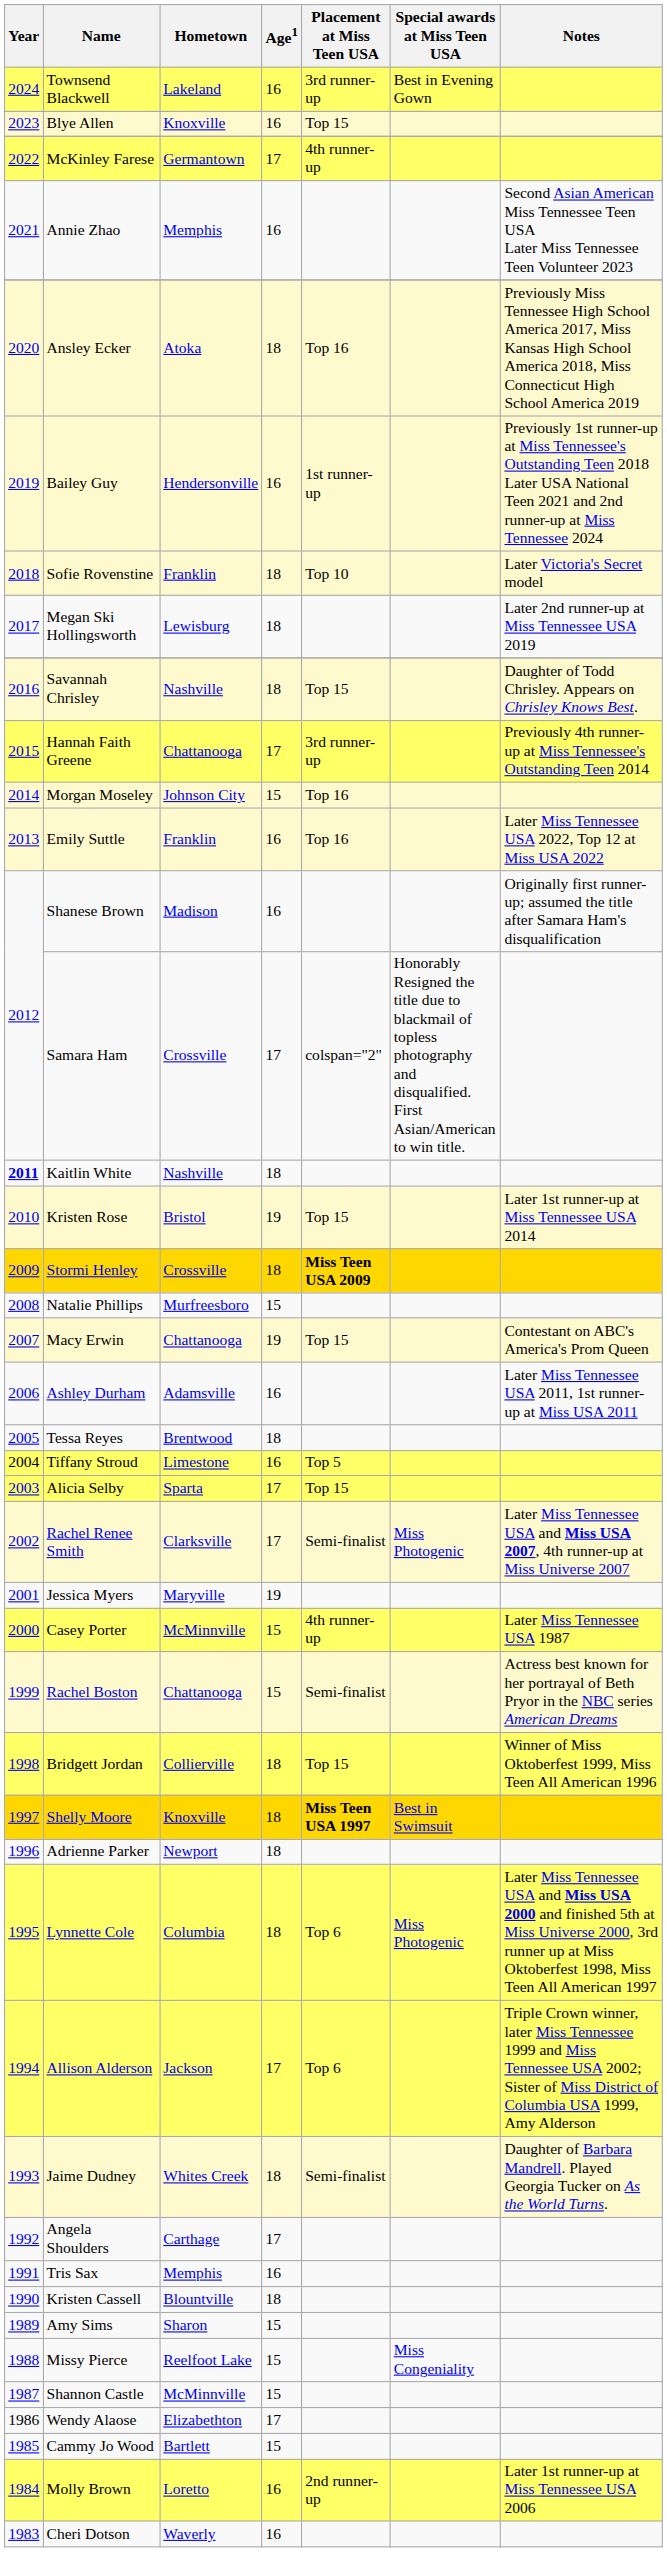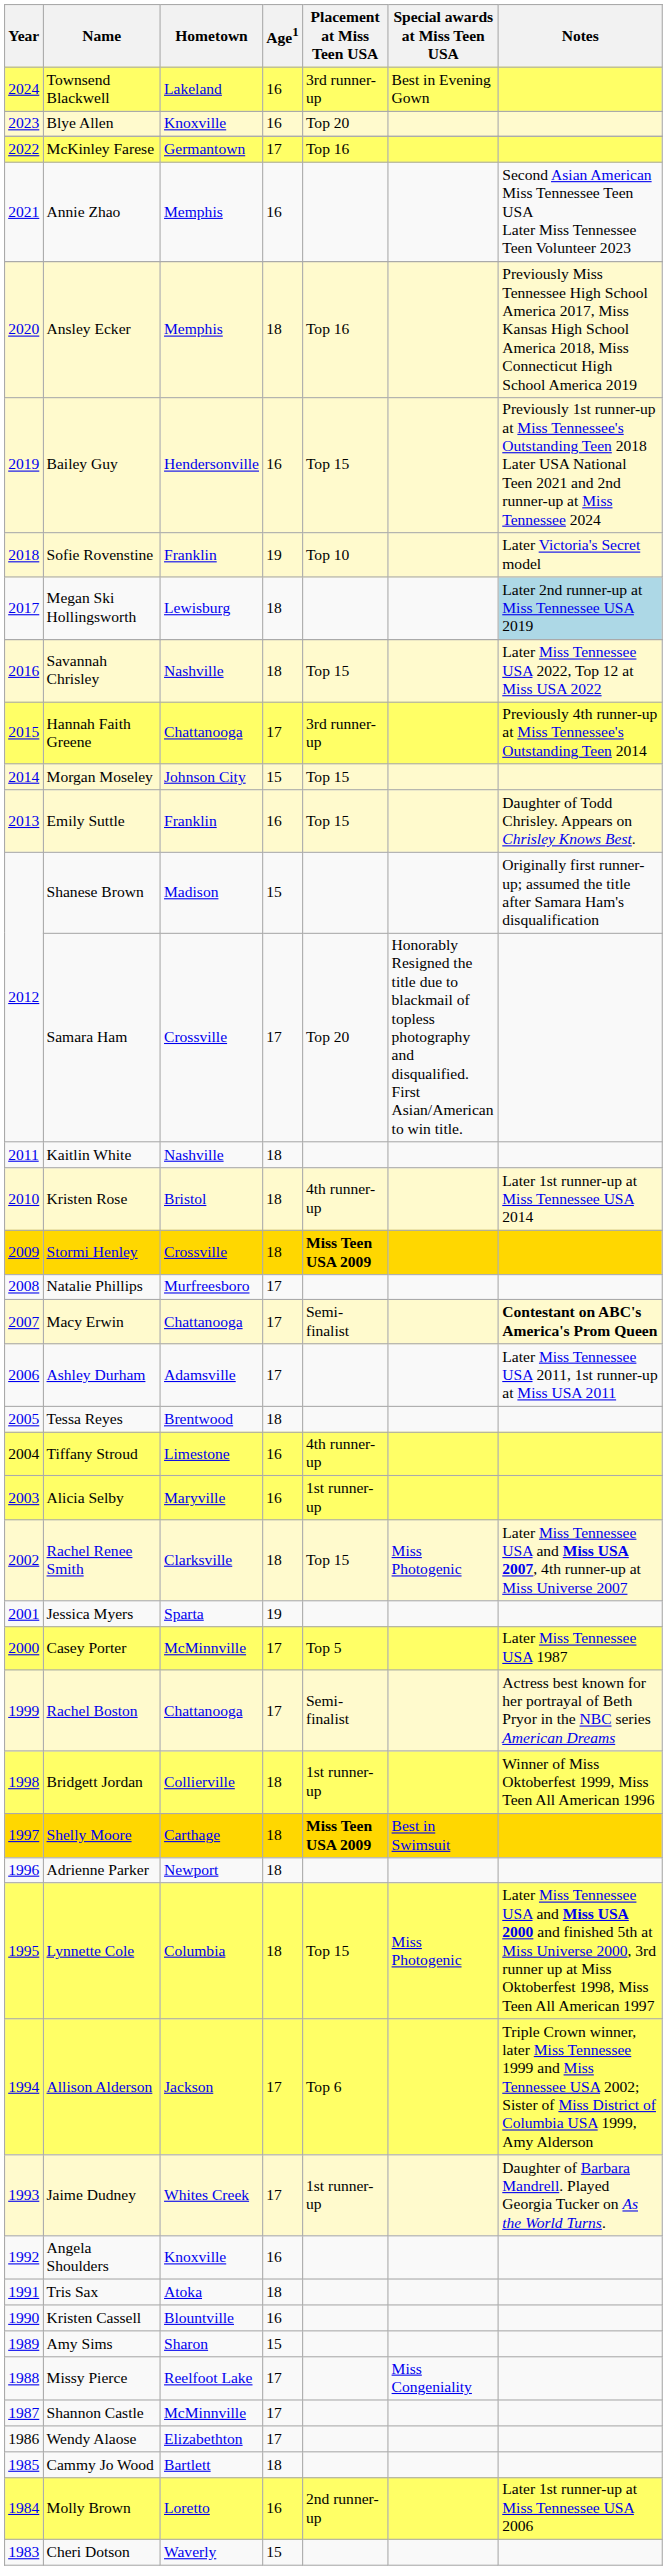(327, 124) Top 15 -> (328, 124) Top 20
(340, 158) 4th runner-up -> (328, 149) Top 16
(182, 347) Atoka -> (193, 329) Memphis
(339, 483) 1st runner-up -> (328, 465) Top 15
(273, 573) 18 -> (274, 555) 19
(574, 626) no background -> (572, 608) lightblue background
(571, 689) Daughter of Todd Chrisley. Appears on Chrisley Knows Best. -> (569, 670) Later Miss Tennessee USA 2022, Top 12 at Miss USA 2022
(327, 795) Top 16 -> (328, 777) Top 15
(327, 839) Top 16 -> (328, 821) Top 15
(571, 839) Later Miss Tennessee USA 2022, Top 12 at Miss USA 2022 -> (569, 821) Daughter of Todd Chrisley. Appears on Chrisley Knows Best.
(273, 911) 16 -> (274, 892) 15
(344, 1056) colspan="2" -> (328, 1037) Top 20
(23, 1173) bold -> (23, 1155) normal
(273, 1217) 19 -> (274, 1199) 18
(327, 1217) Top 15 -> (341, 1199) 4th runner-up
(273, 1305) 15 -> (274, 1287) 17
(273, 1340) 19 -> (274, 1322) 17
(327, 1340) Top 15 -> (328, 1322) Semi-finalist
(577, 1340) normal -> (580, 1322) bold
(273, 1393) 16 -> (274, 1375) 17
(323, 1463) Top 5 -> (341, 1454) 4th runner-up
(183, 1488) Sparta -> (195, 1498) Maryville
(273, 1488) 17 -> (274, 1498) 16
(327, 1488) Top 15 -> (340, 1498) 1st runner-up
(273, 1542) 17 -> (274, 1560) 18
(345, 1542) Semi-finalist -> (328, 1560) Top 15
(194, 1595) Maryville -> (184, 1613) Sparta
(273, 1630) 15 -> (274, 1648) 17
(340, 1630) 4th runner-up -> (324, 1648) Top 5
(273, 1692) 15 -> (274, 1710) 17
(327, 1764) Top 15 -> (340, 1782) 1st runner-up
(194, 1817) Knoxville -> (192, 1835) Carthage
(338, 1817) Miss Teen USA 1997 -> (339, 1835) Miss Teen USA 2009
(323, 1932) Top 6 -> (328, 1951) Top 15
(273, 2176) 18 -> (274, 2195) 17
(345, 2176) Semi-finalist -> (340, 2195) 1st runner-up
(191, 2239) Carthage -> (195, 2257) Knoxville
(273, 2239) 17 -> (274, 2257) 16
(193, 2274) Memphis -> (183, 2292) Atoka
(273, 2274) 16 -> (274, 2292) 18
(273, 2299) 18 -> (274, 2318) 16
(273, 2360) 15 -> (274, 2378) 17
(273, 2395) 15 -> (274, 2413) 17
(273, 2446) 15 -> (274, 2464) 18
(273, 2534) 16 -> (274, 2552) 15
